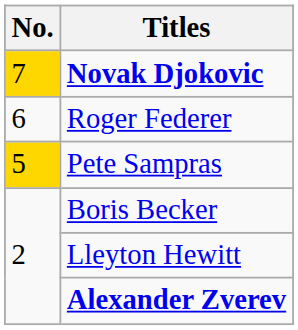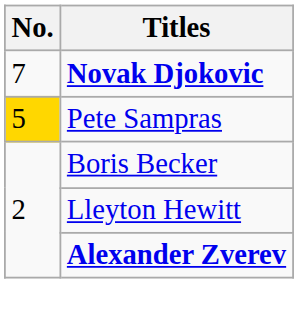(19, 73) gold background -> (19, 73) no background
- row: (149, 118)
